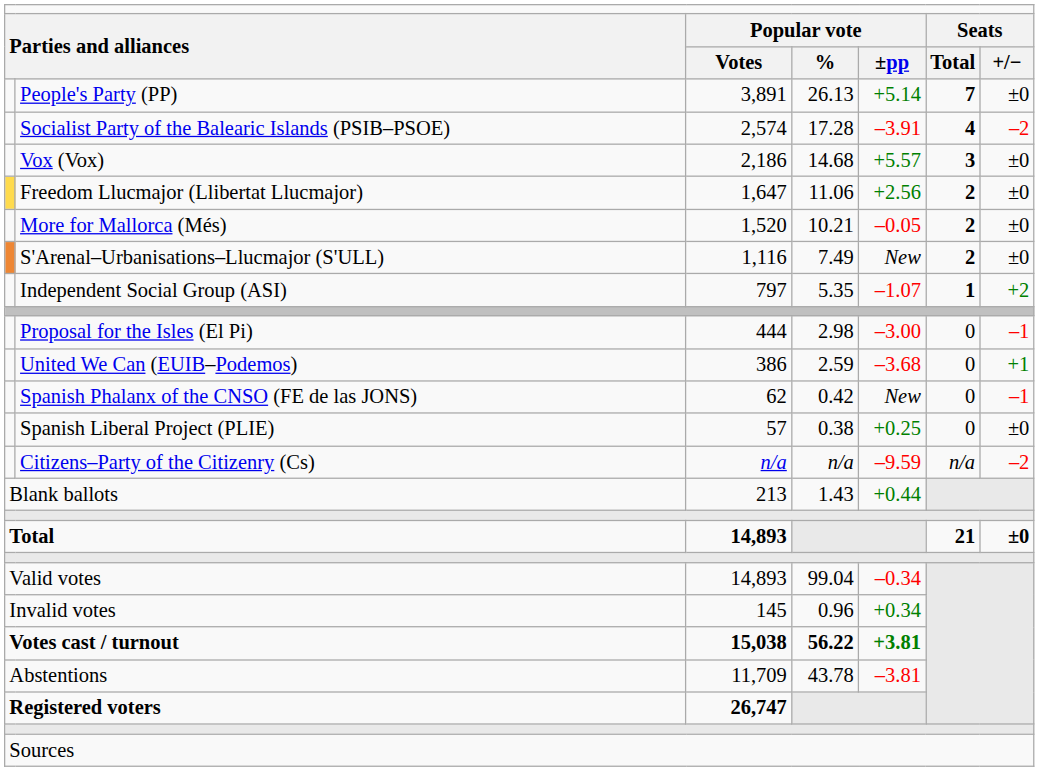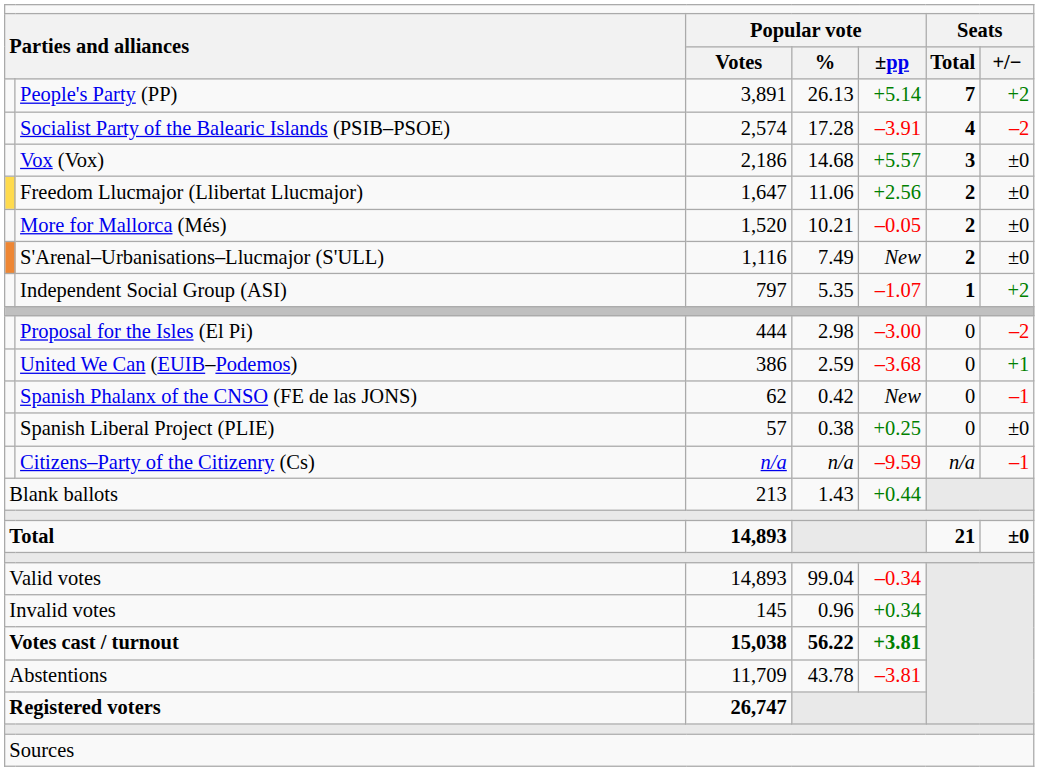(1019, 95) ±0 -> (1018, 95) +2
(1019, 331) –1 -> (1019, 331) –2
(1019, 461) –2 -> (1019, 461) –1
